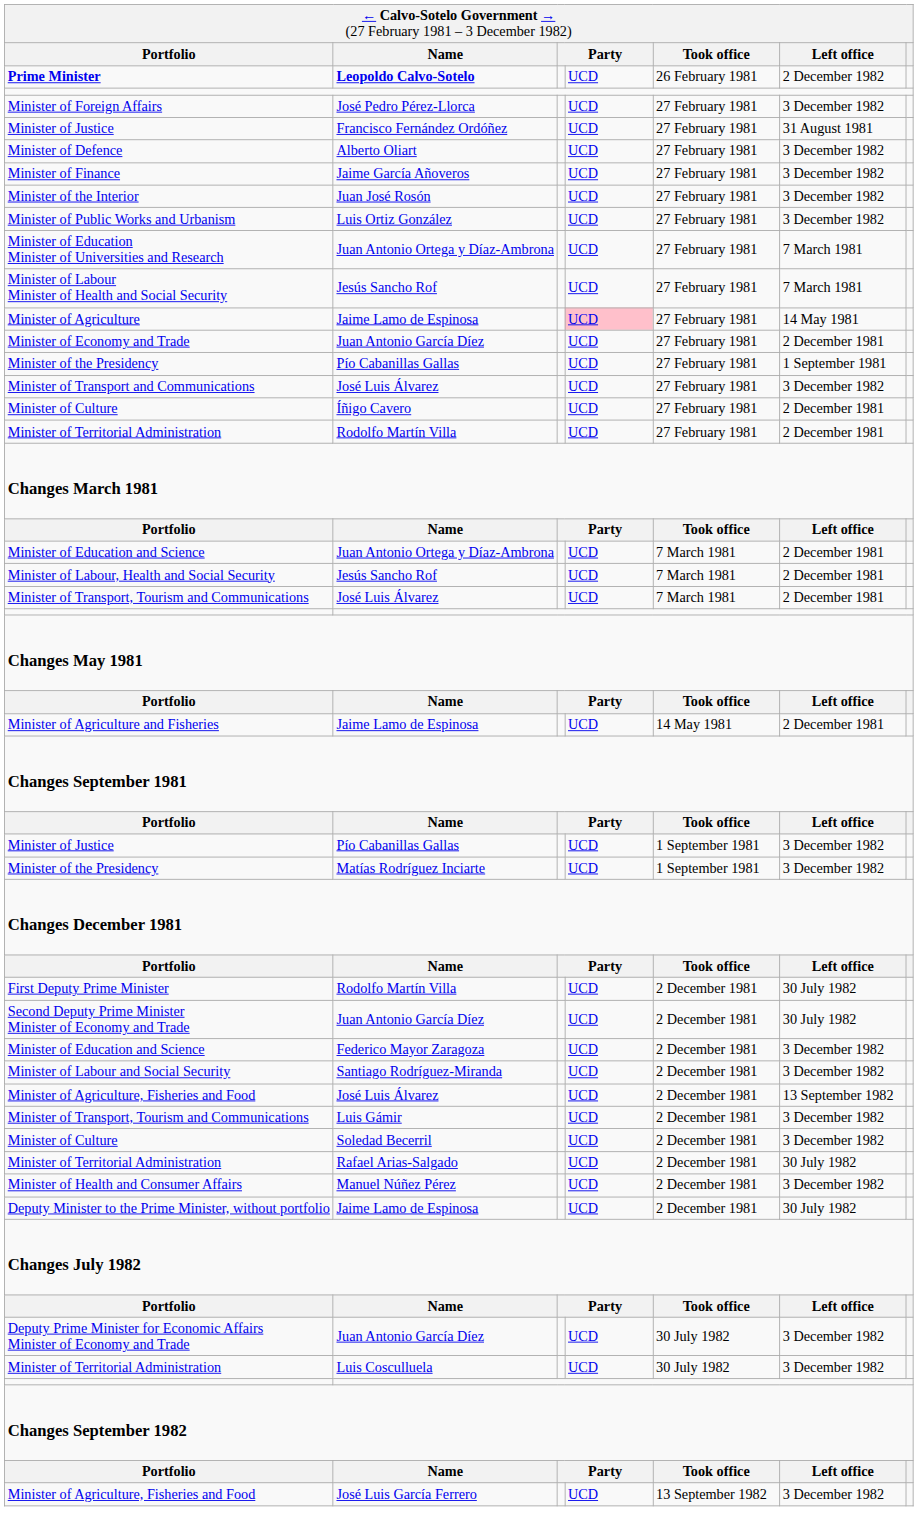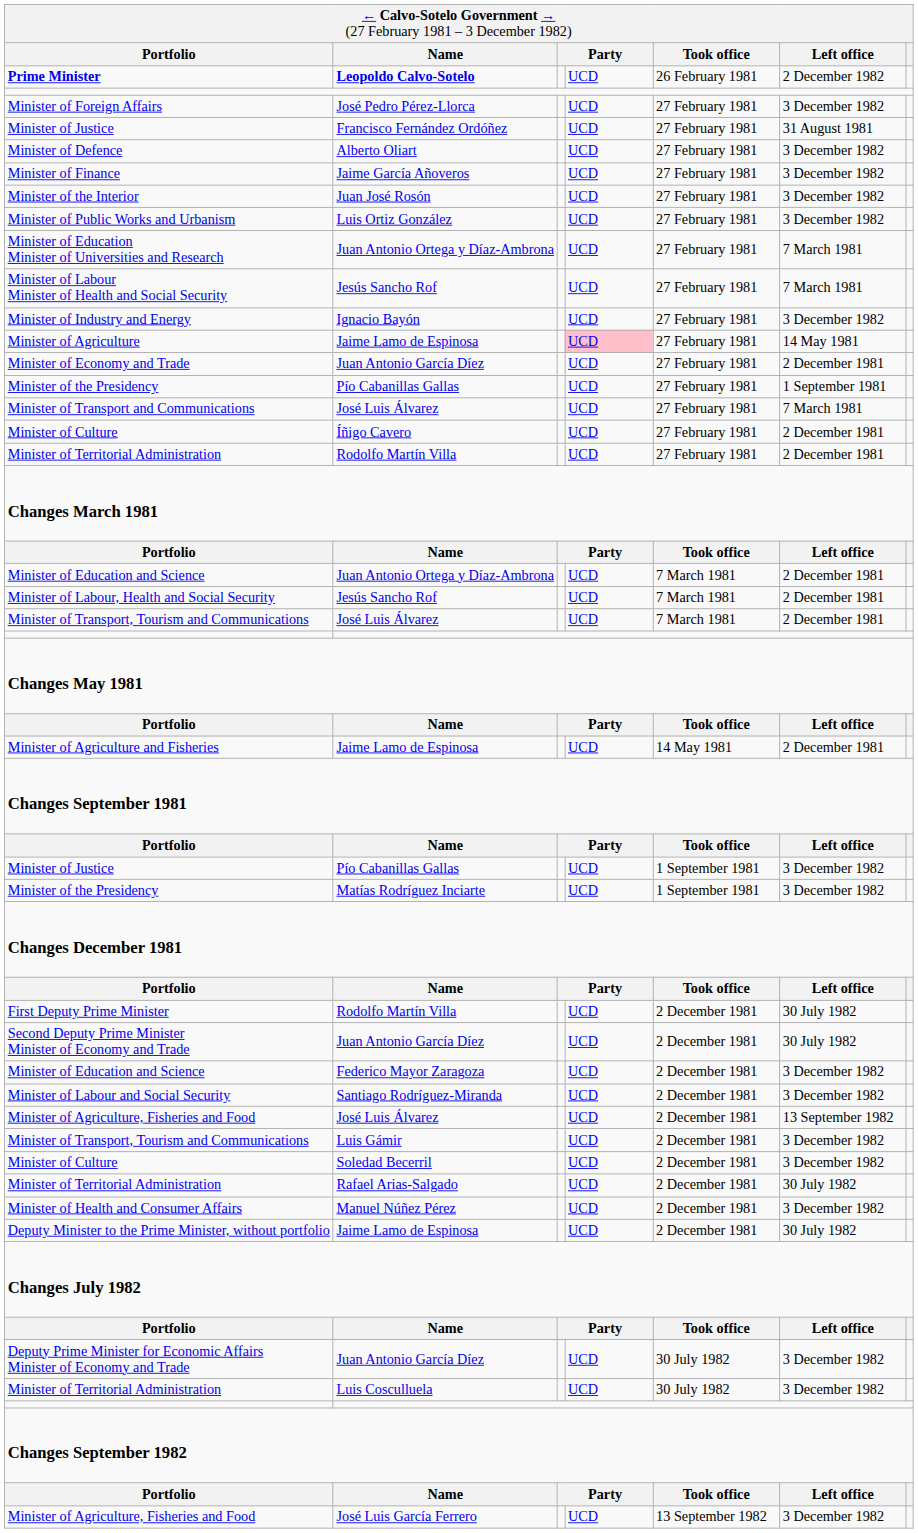+ row: (99, 318)
(833, 386) 3 December 1982 -> (823, 409) 7 March 1981
